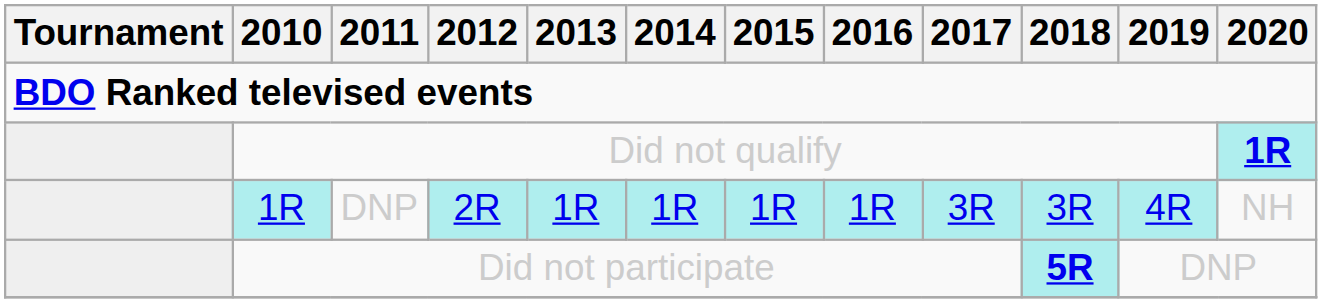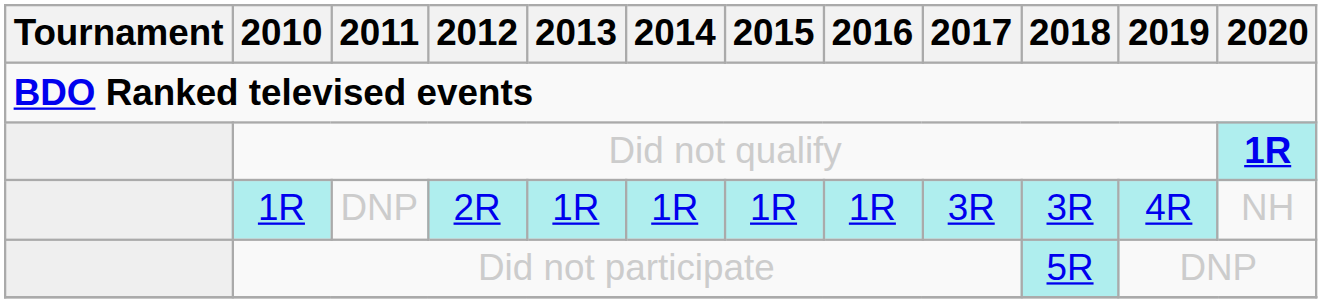(1070, 267) bold -> (1070, 267) normal
